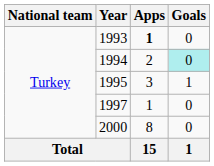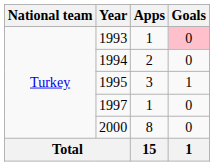(149, 37) bold -> (149, 37) normal
(189, 37) no background -> (189, 37) pink background
(189, 60) paleturquoise background -> (189, 60) no background
